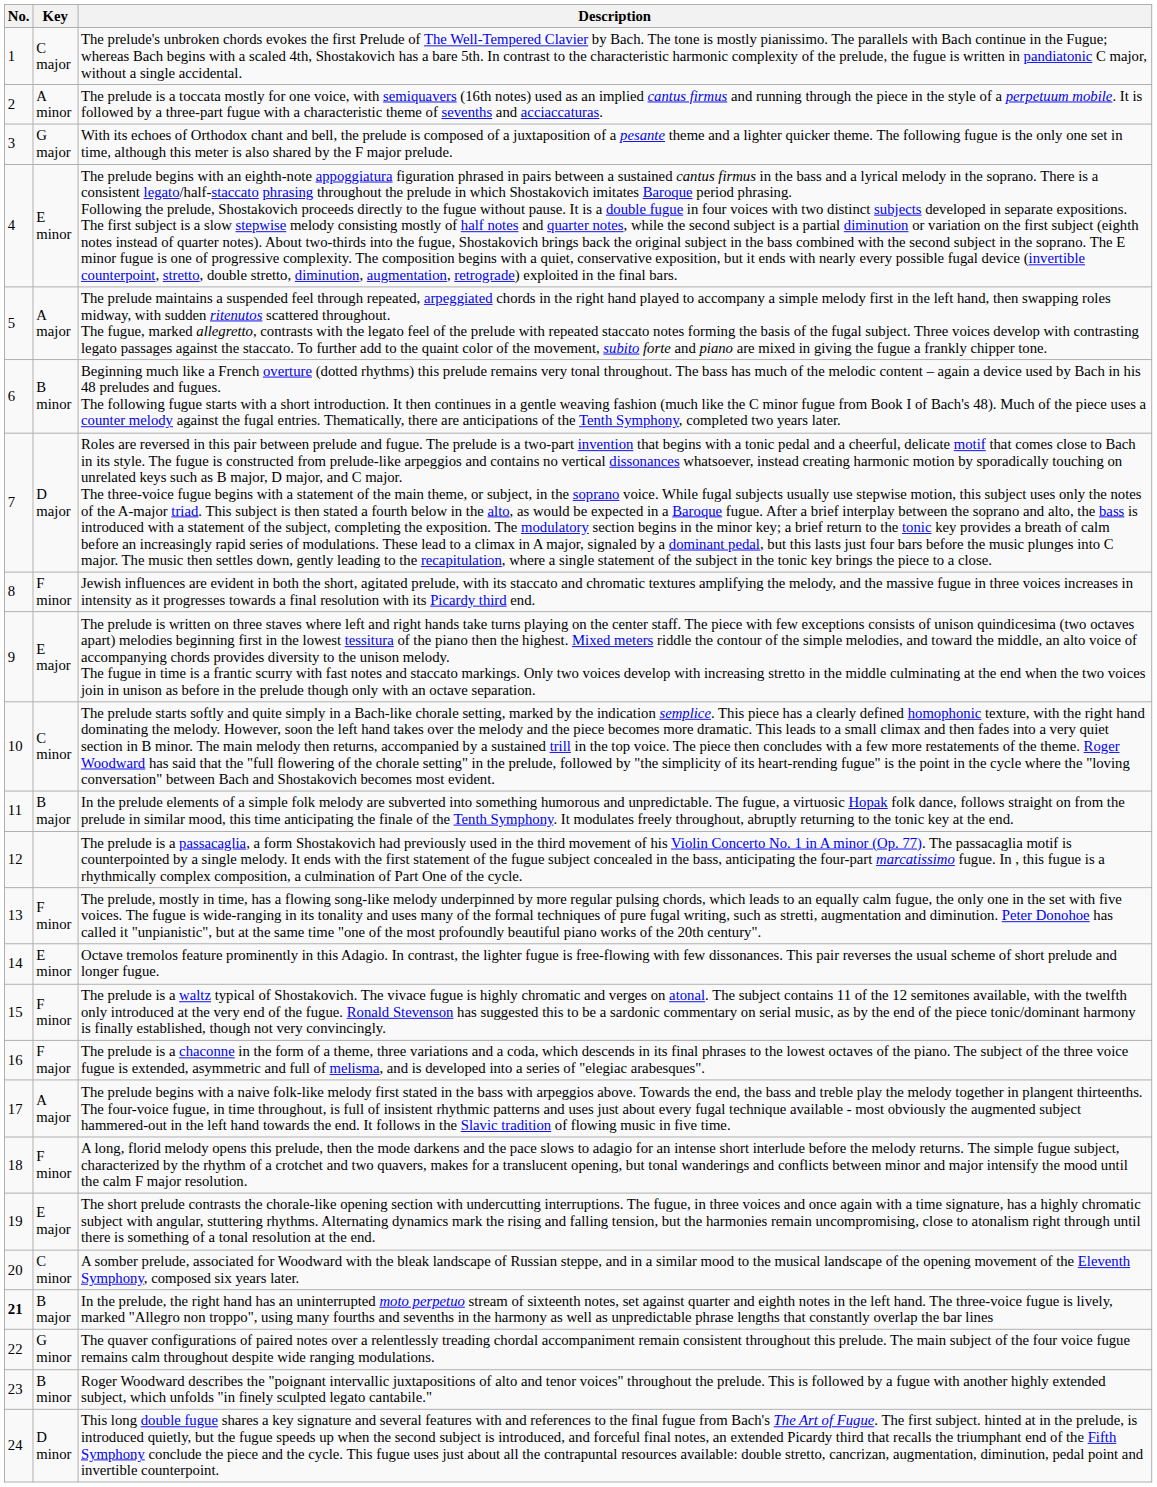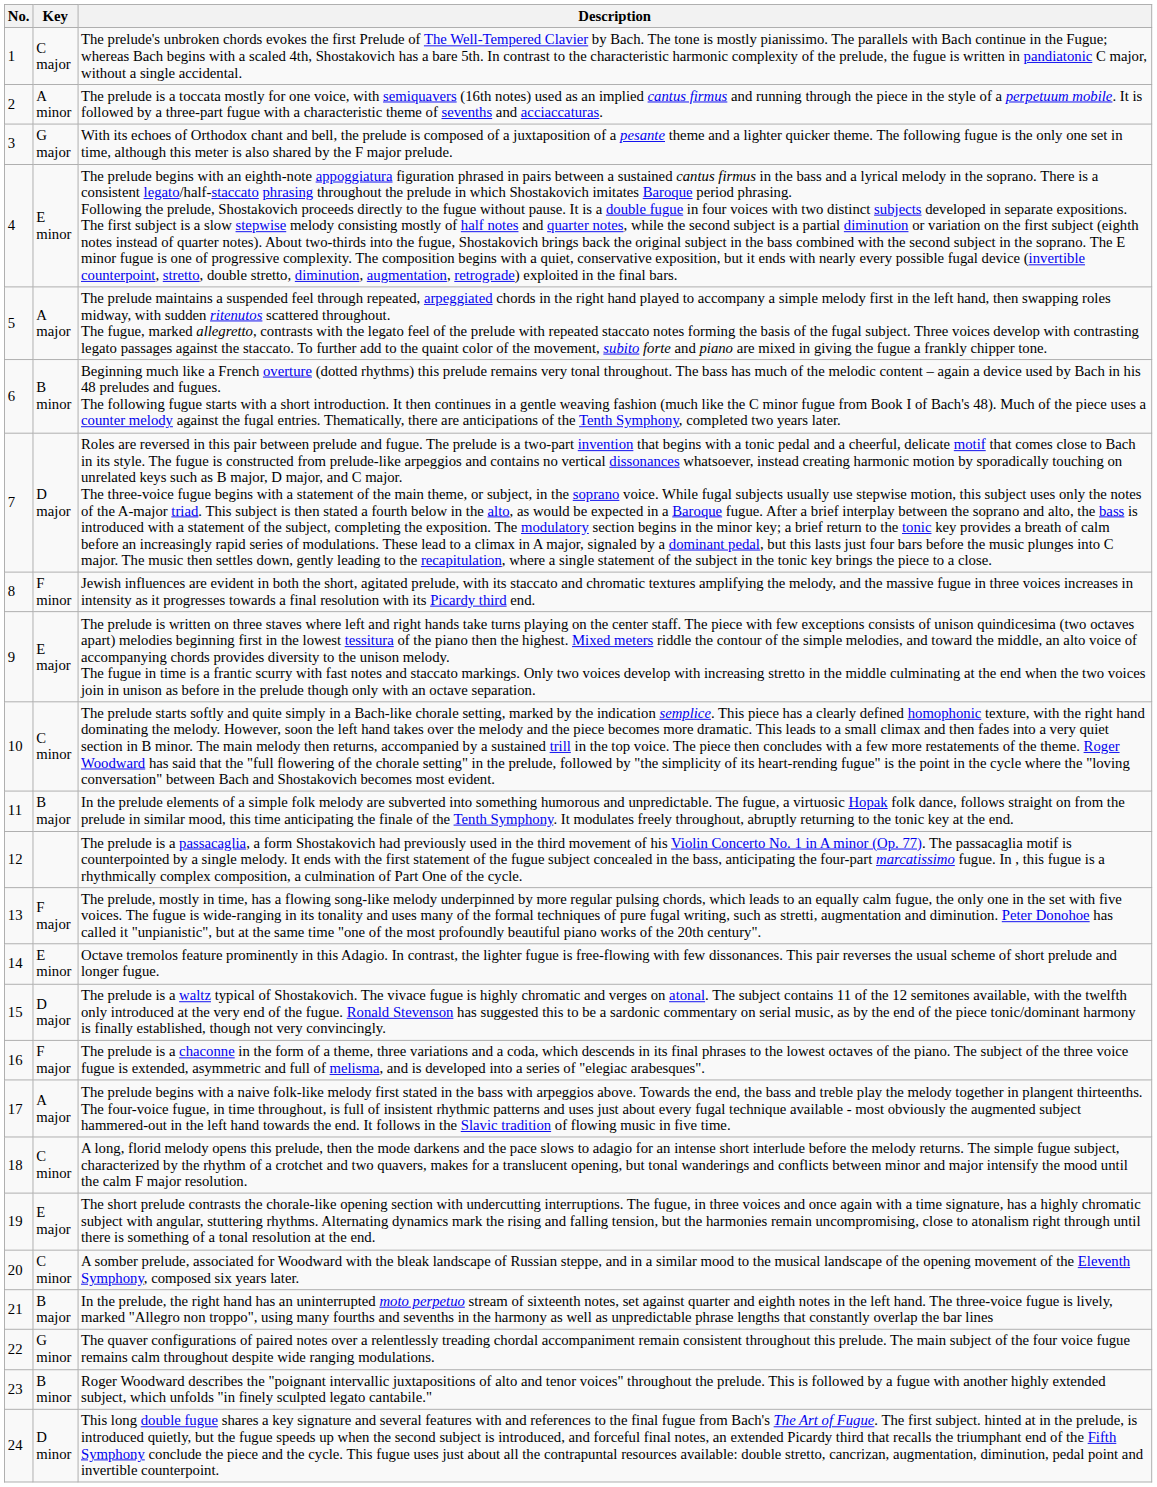(54, 915) F minor -> (53, 915) F major
(54, 1012) F minor -> (53, 1012) D major
(54, 1165) F minor -> (54, 1165) C minor
(15, 1309) bold -> (15, 1309) normal
